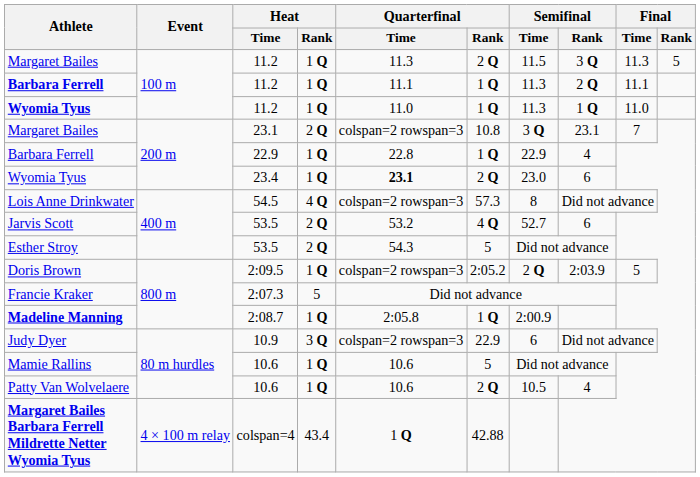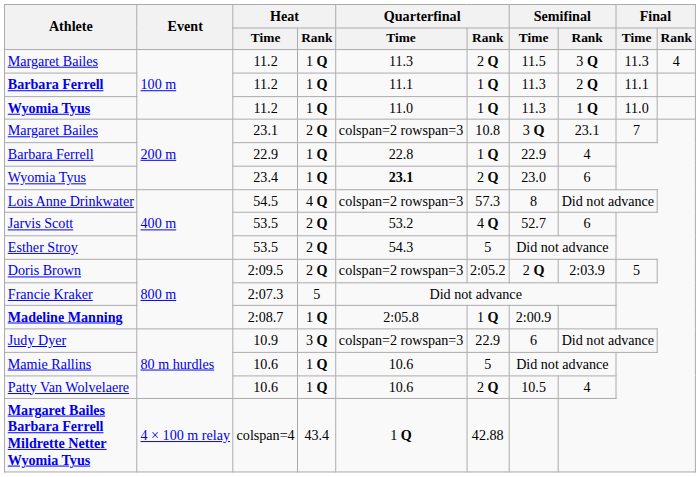(676, 61) 5 -> (676, 61) 4
(317, 271) 1 Q -> (317, 271) 2 Q
